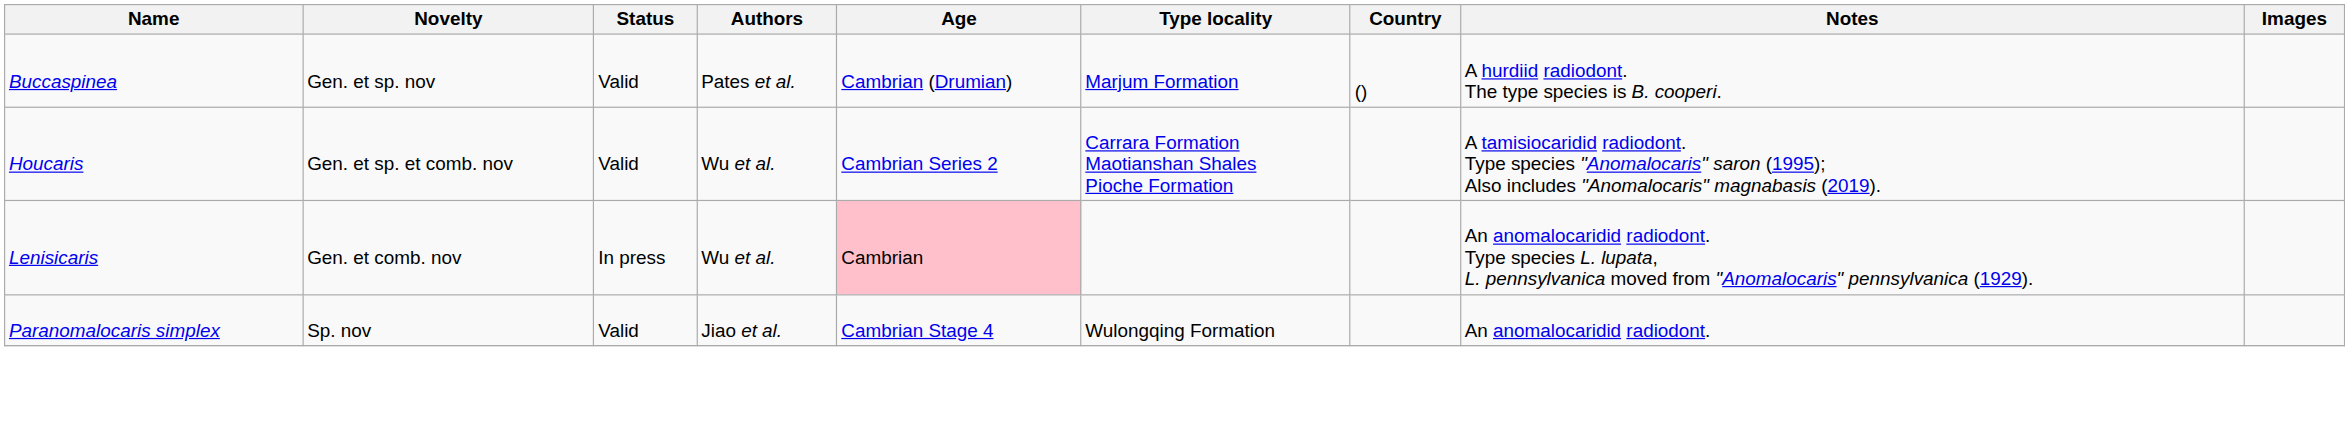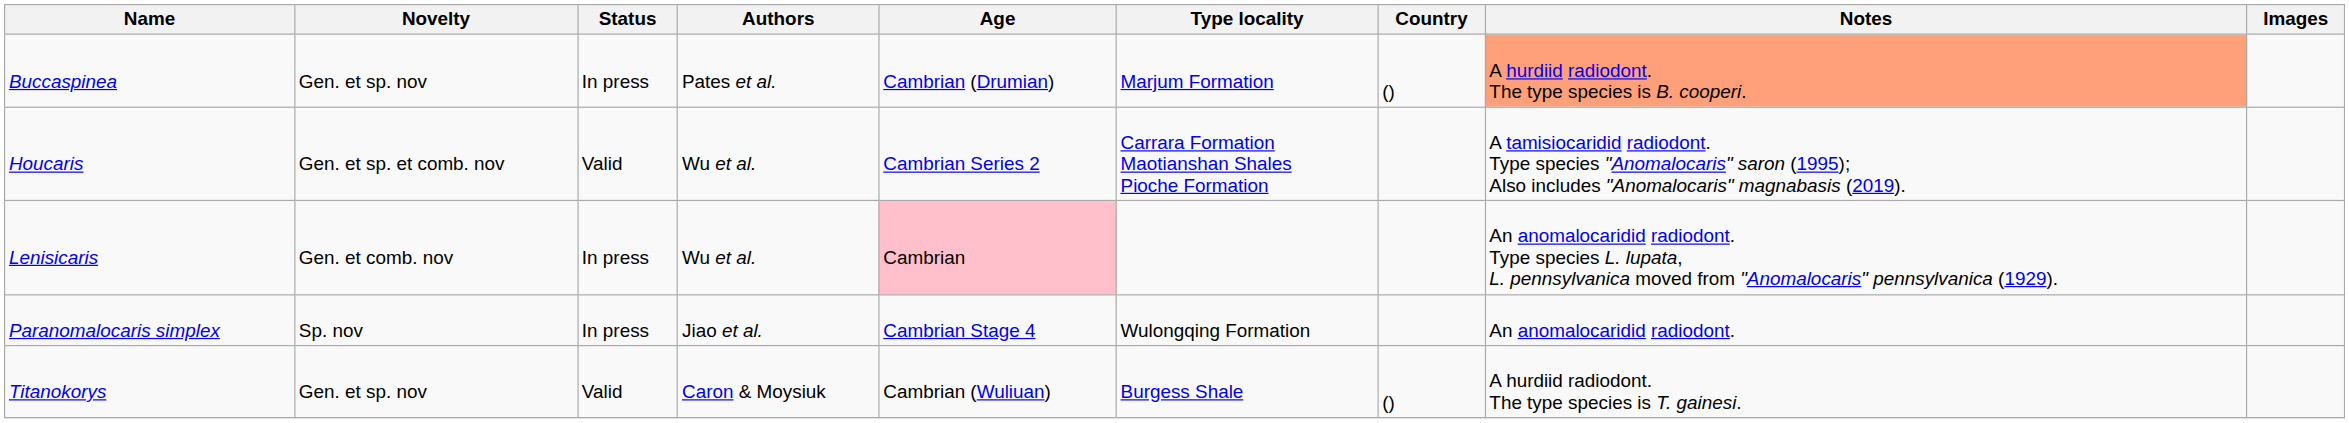(619, 81) Valid -> (615, 81) In press
(1593, 81) no background -> (1618, 81) lightsalmon background
(619, 330) Valid -> (615, 330) In press
+ row: (58, 392)
